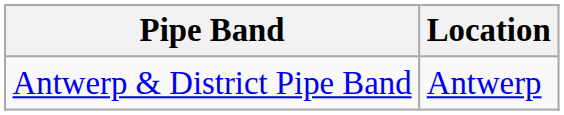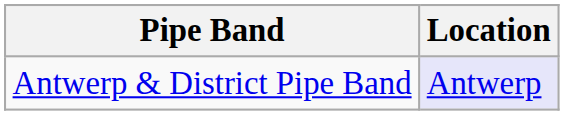(484, 82) no background -> (484, 82) lavender background
